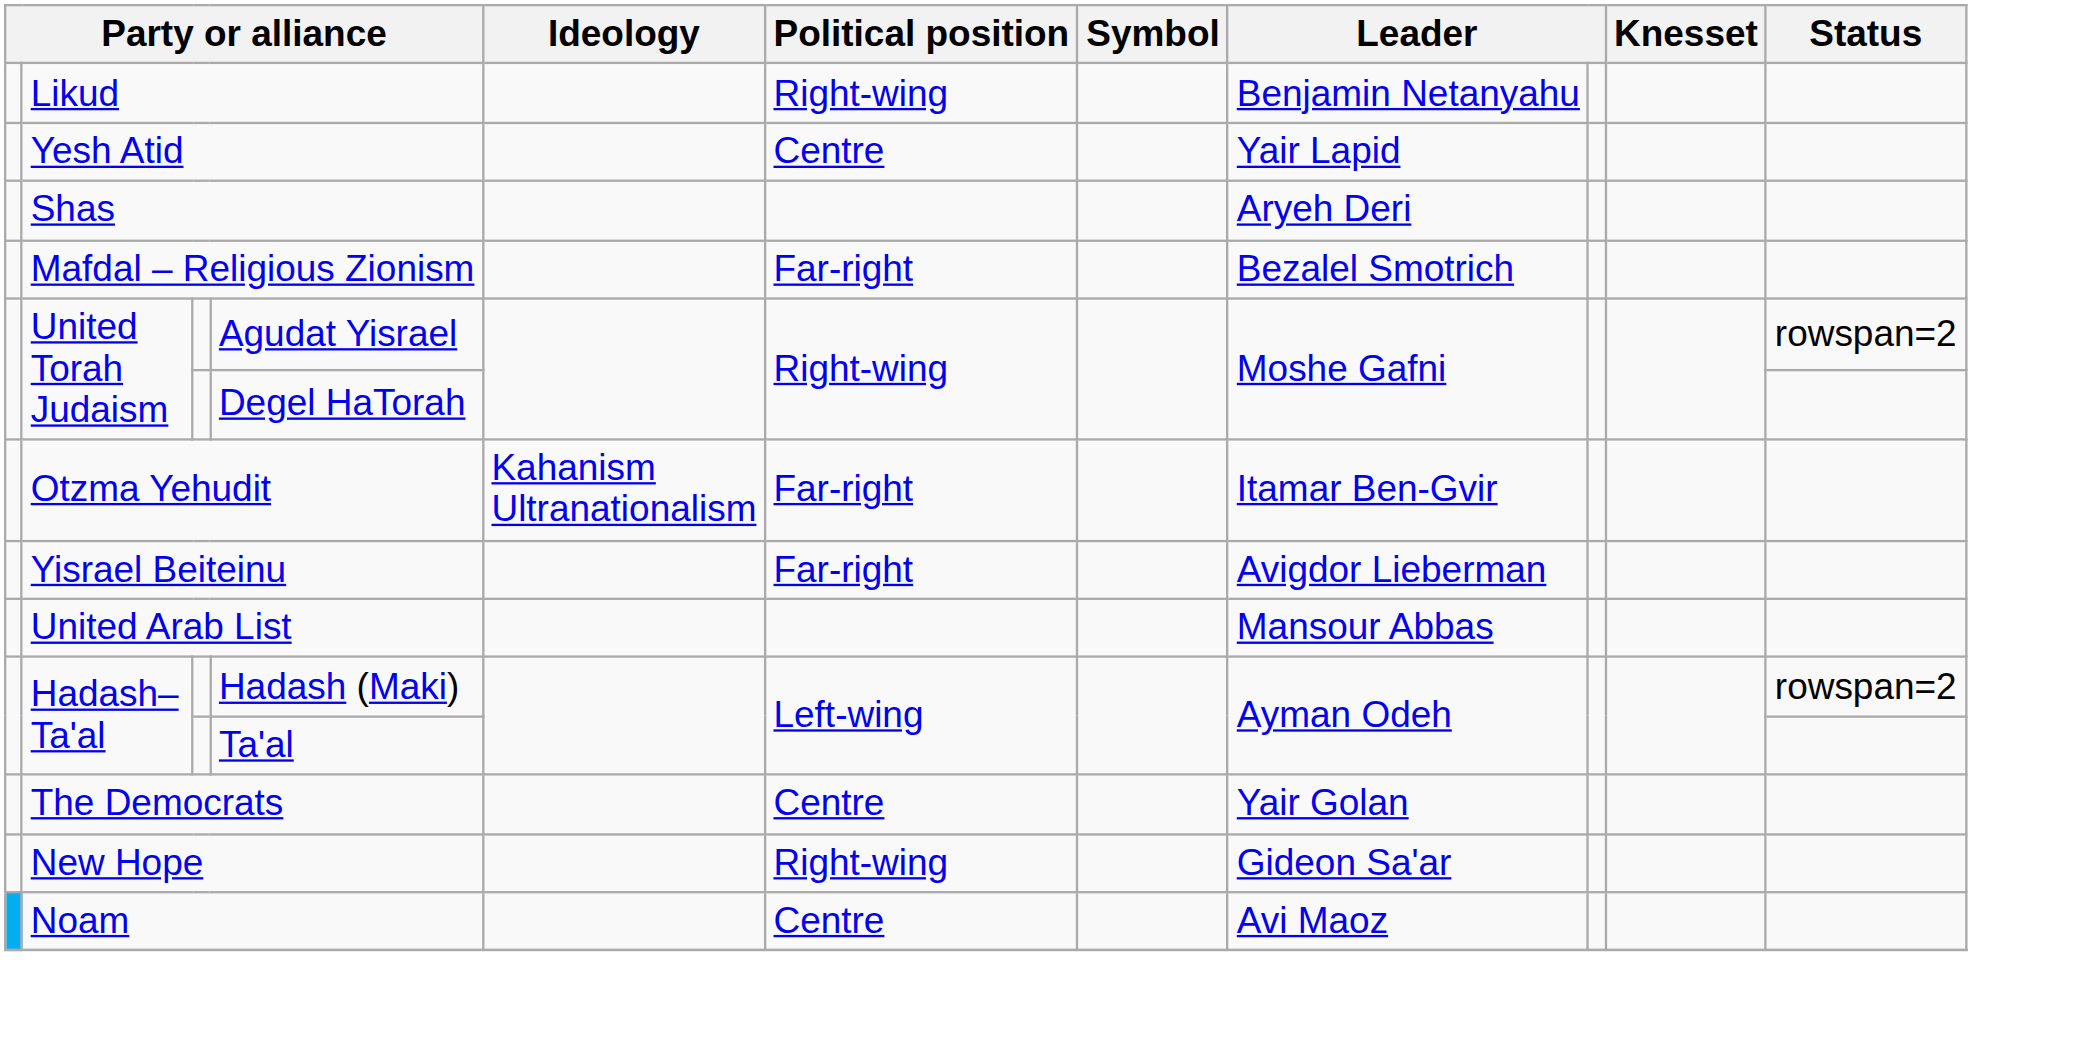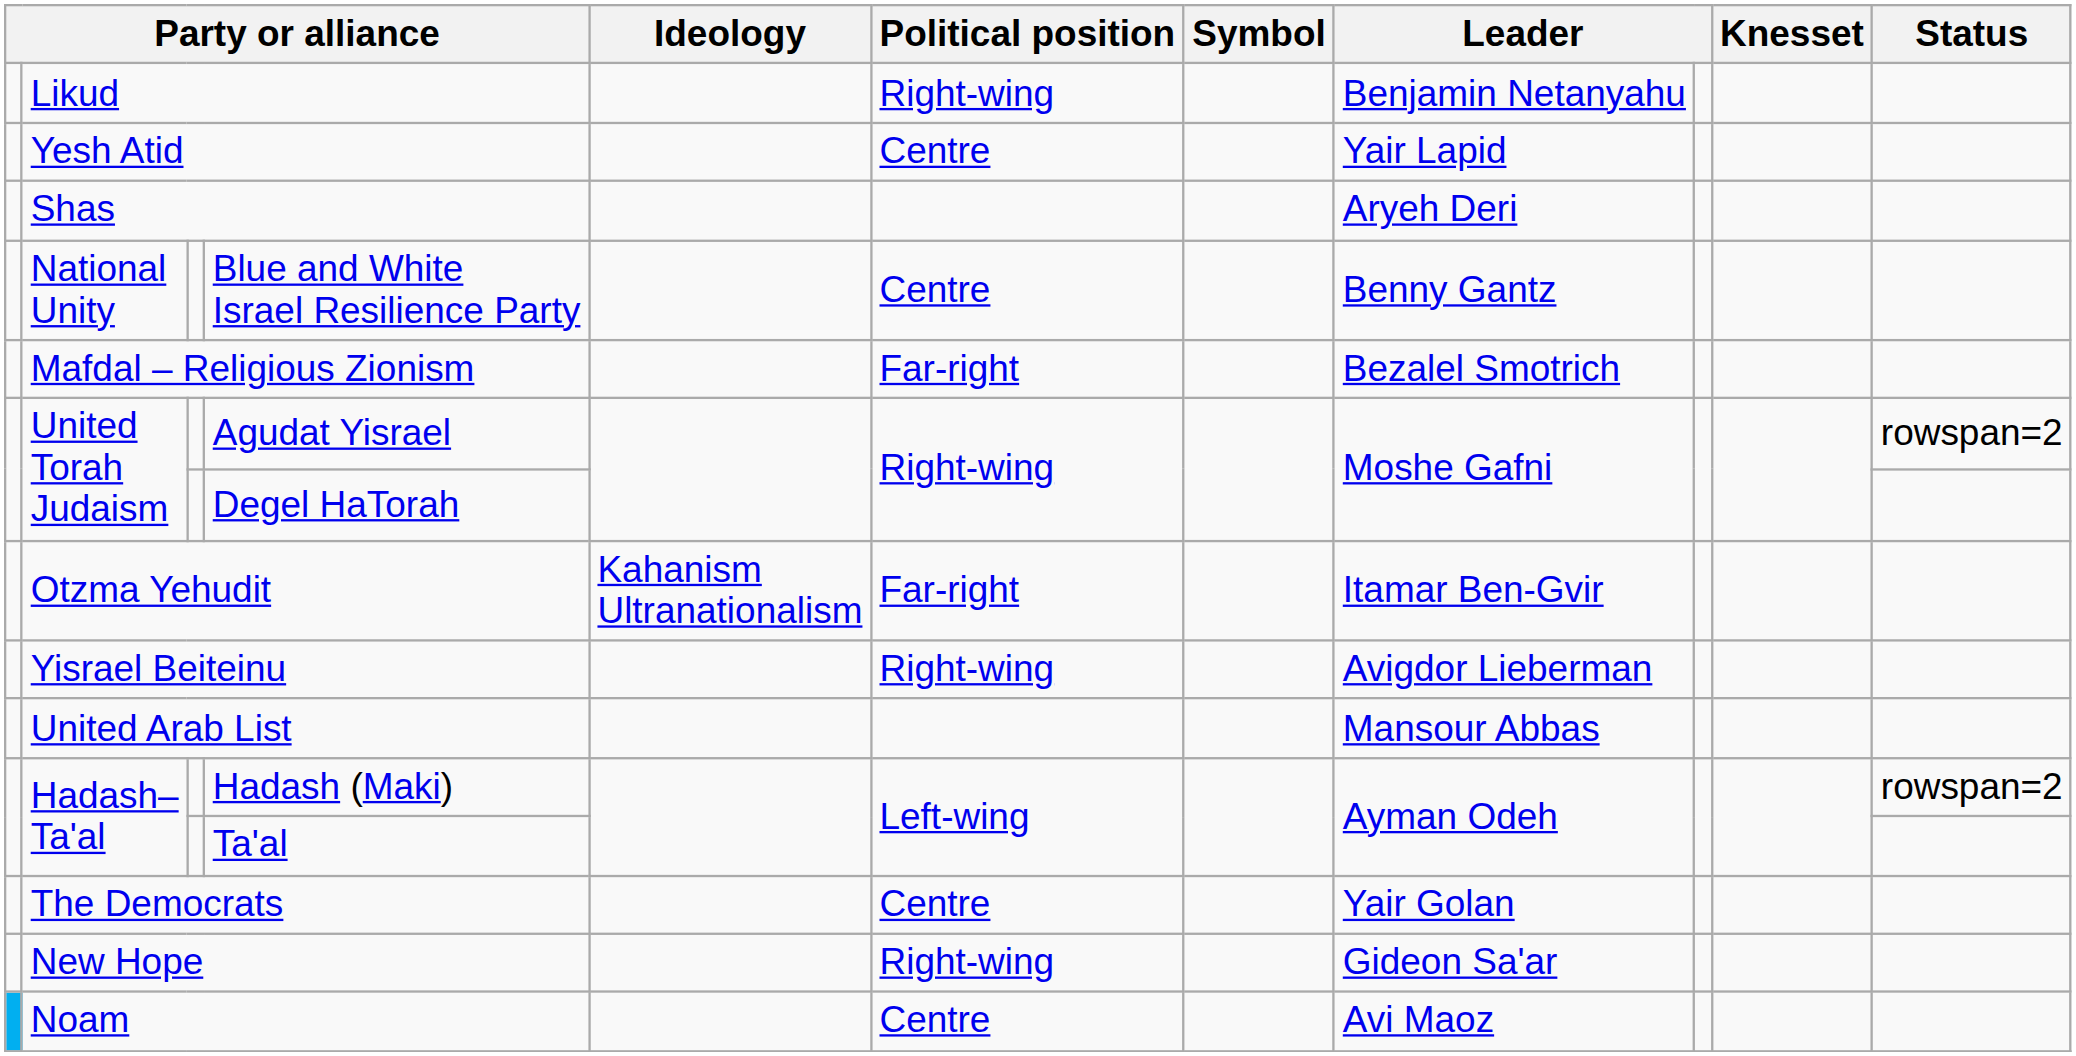+ row: (397, 289)
(843, 568) Far-right -> (967, 669) Right-wing
